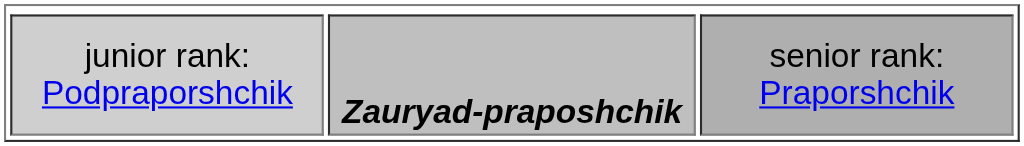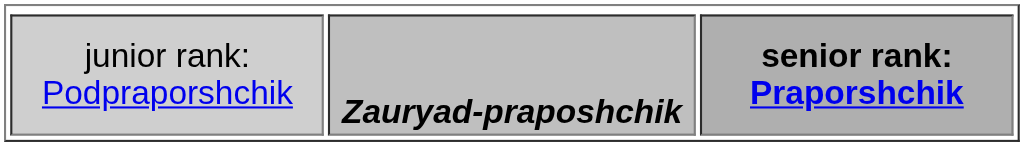(857, 74) normal -> (857, 74) bold
